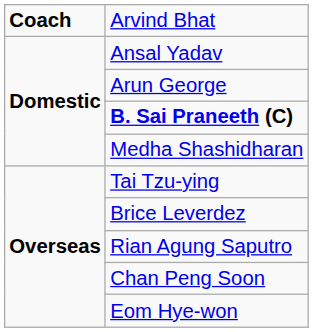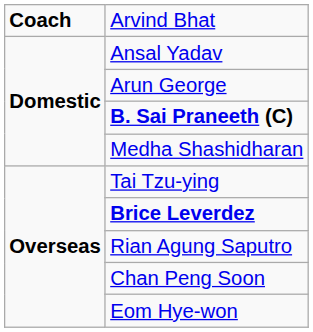(178, 213) normal -> (182, 213) bold
